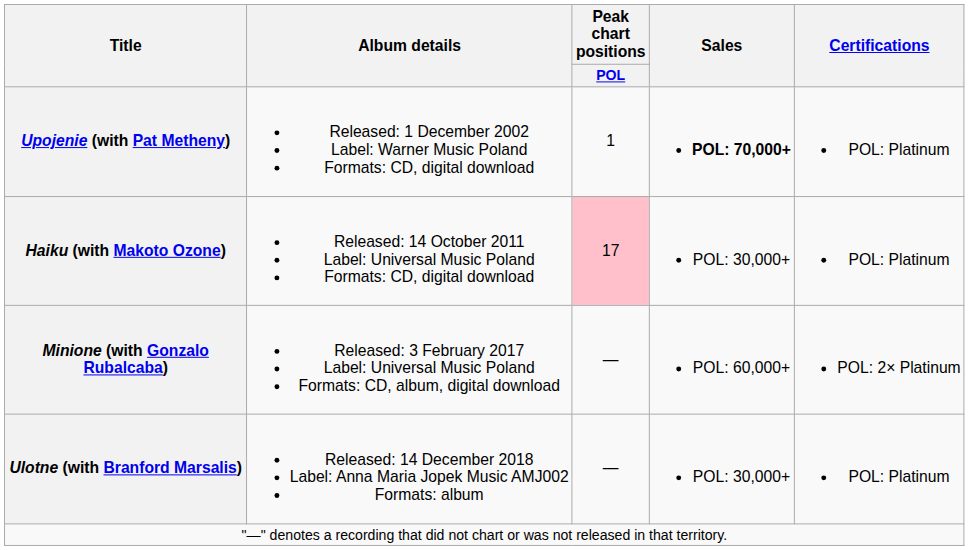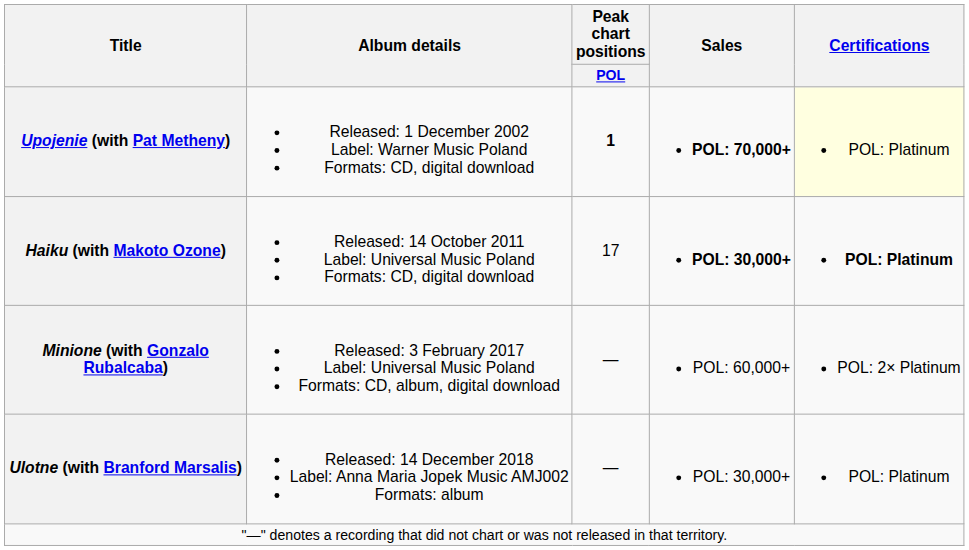(611, 141) normal -> (611, 141) bold
(879, 150) no background -> (879, 150) lightyellow background
(611, 250) pink background -> (611, 250) no background
(722, 259) normal -> (722, 259) bold
(879, 259) normal -> (879, 259) bold
